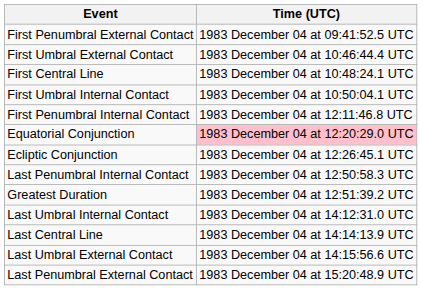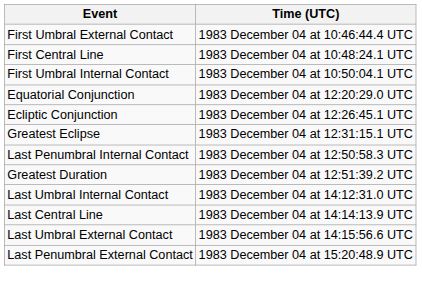- row: (100, 34)
- row: (98, 114)
(306, 134) pink background -> (306, 94) no background
+ row: (54, 134)
